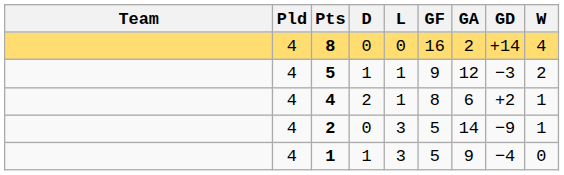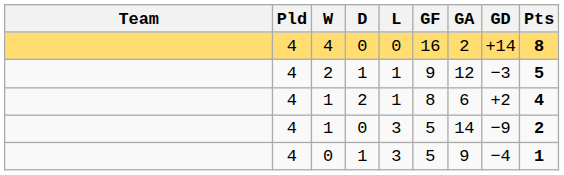columns swapped: (541, 18) <-> (330, 18)
